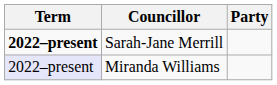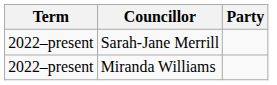(53, 42) bold -> (51, 42) normal
(51, 67) lavender background -> (51, 67) no background
